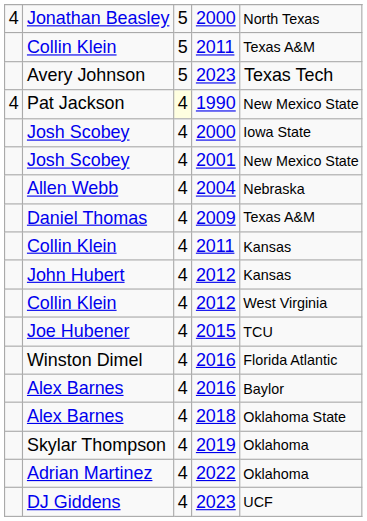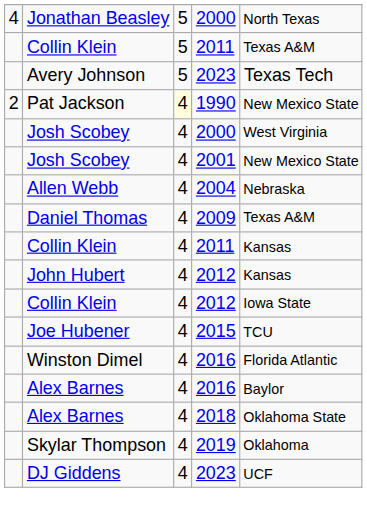(14, 103) 4 -> (14, 103) 2
(277, 132) Iowa State -> (285, 132) West Virginia
(285, 303) West Virginia -> (277, 303) Iowa State
- row: (90, 473)
